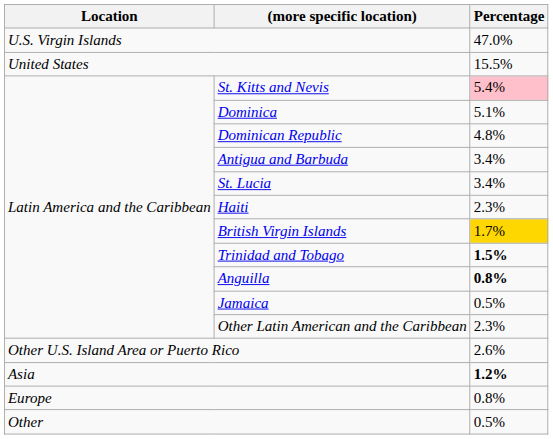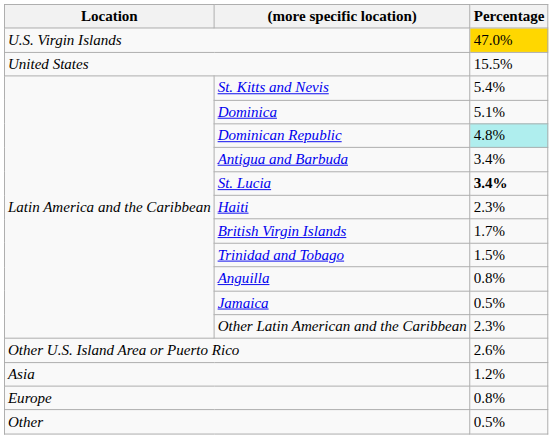(493, 40) no background -> (493, 40) gold background
(489, 87) pink background -> (489, 87) no background
(489, 135) no background -> (489, 135) paleturquoise background
(489, 183) normal -> (491, 183) bold
(489, 231) gold background -> (489, 231) no background
(491, 254) bold -> (489, 254) normal
(491, 278) bold -> (489, 278) normal
(491, 374) bold -> (489, 374) normal
